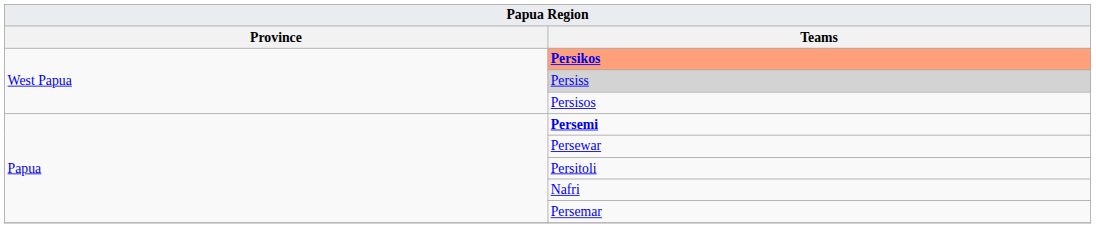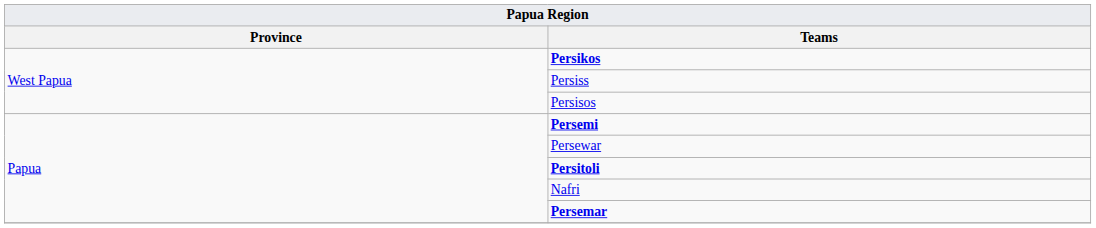(576, 59) lightsalmon background -> (576, 59) no background
(570, 80) lightgrey background -> (570, 80) no background
(574, 168) normal -> (575, 168) bold
(576, 211) normal -> (579, 211) bold
